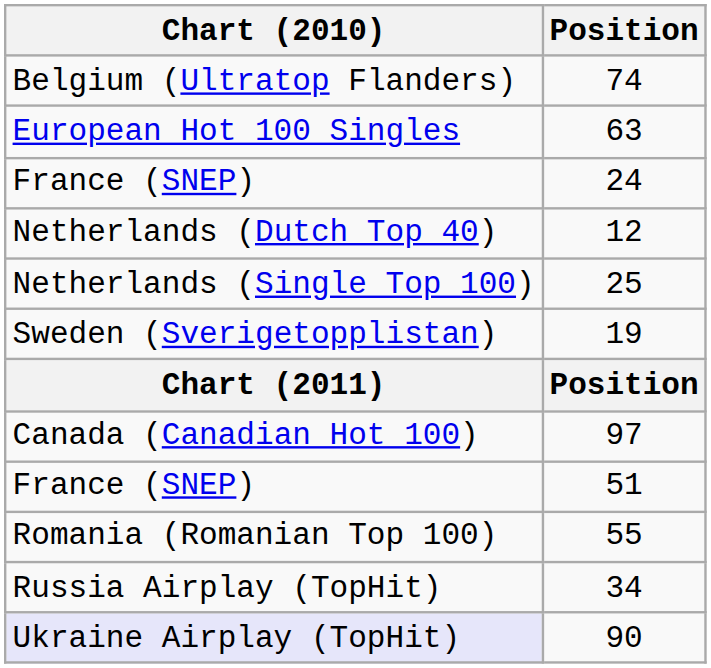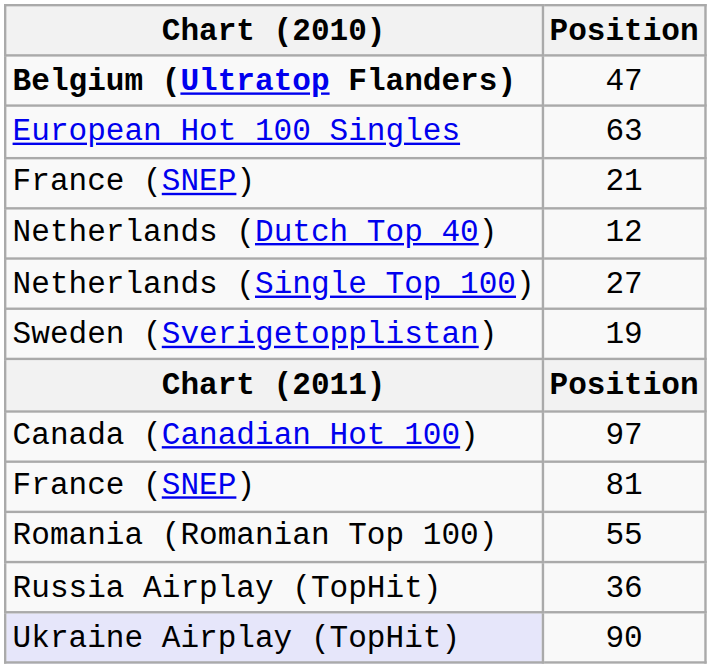(264, 81) normal -> (264, 81) bold
(624, 81) 74 -> (624, 81) 47
(624, 182) 24 -> (624, 182) 21
(624, 284) 25 -> (624, 284) 27
(624, 486) 51 -> (624, 486) 81
(624, 588) 34 -> (624, 588) 36
